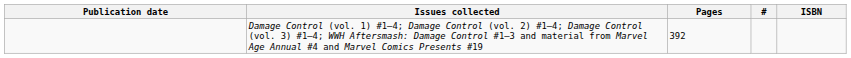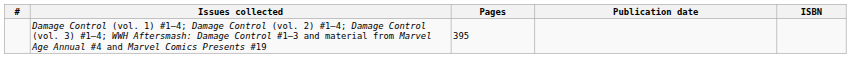columns swapped: (764, 12) <-> (125, 12)
(678, 36) 392 -> (461, 36) 395
